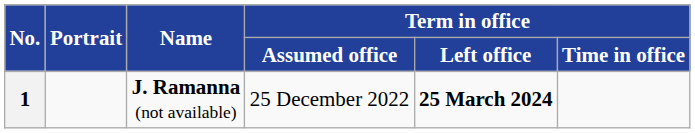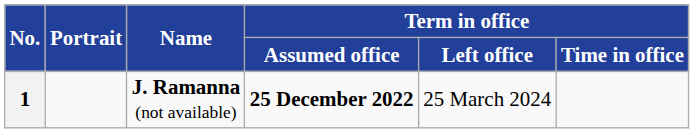(330, 99) normal -> (332, 99) bold
(486, 99) bold -> (487, 99) normal
